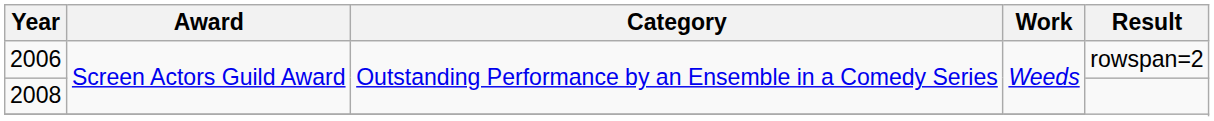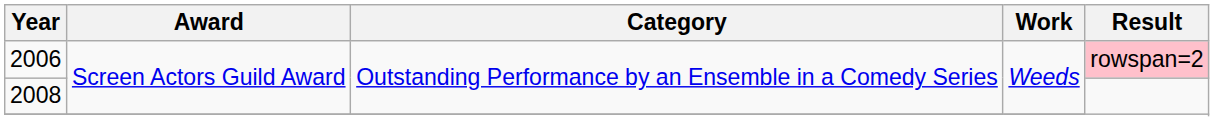(1147, 59) no background -> (1147, 59) pink background
